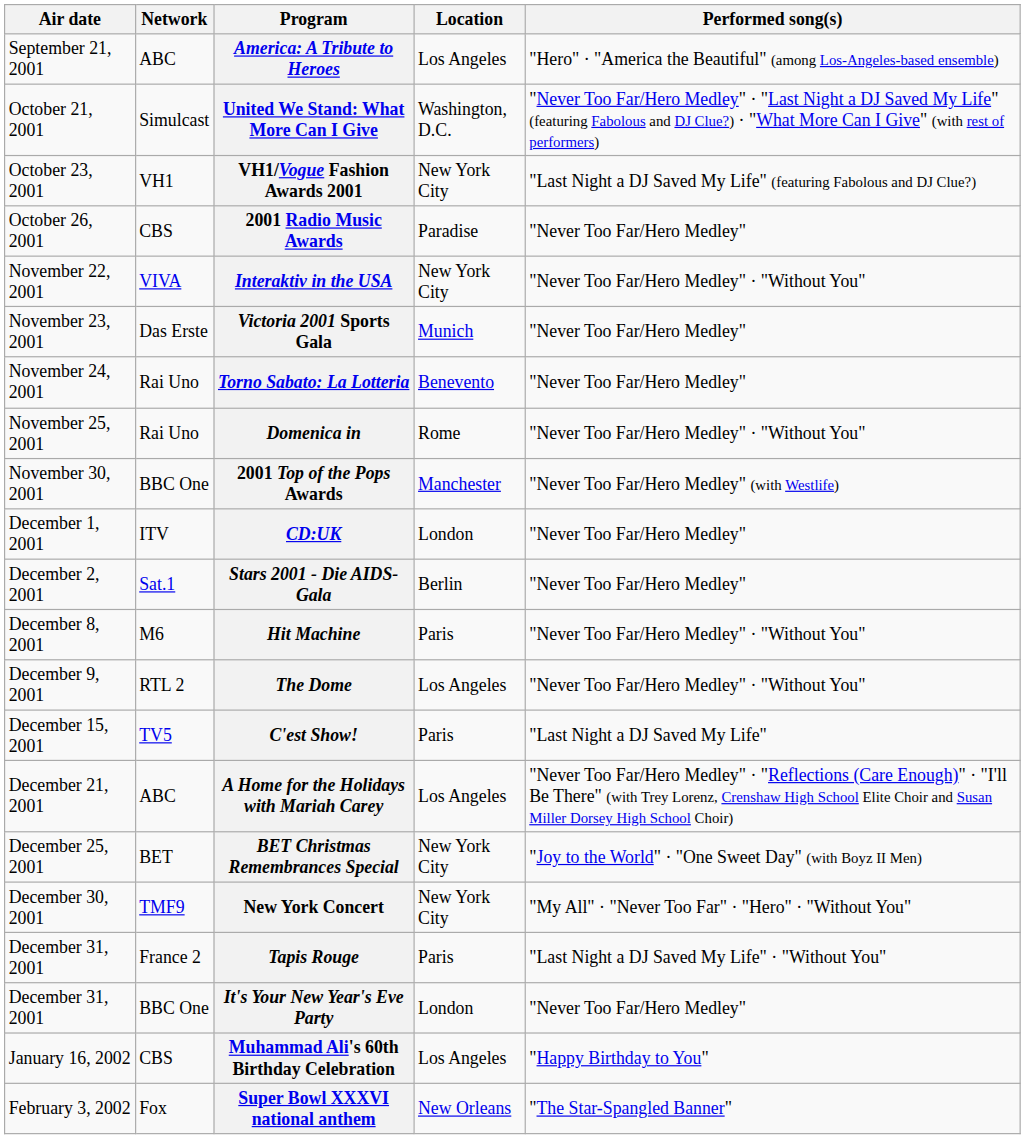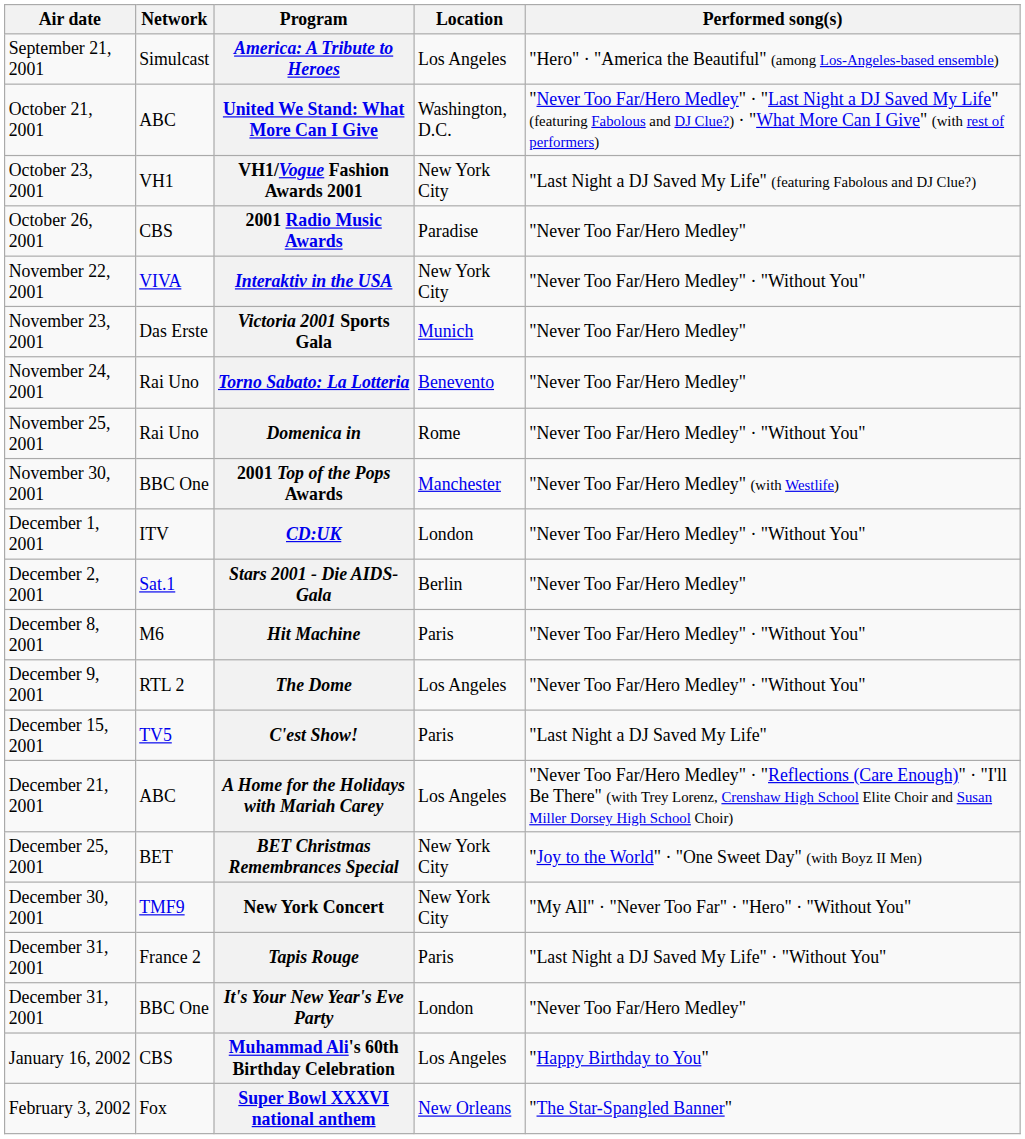(157, 59) ABC -> (174, 59) Simulcast
(174, 120) Simulcast -> (157, 120) ABC
(638, 533) "Never Too Far/Hero Medley" -> (697, 533) "Never Too Far/Hero Medley" · "Without You"
